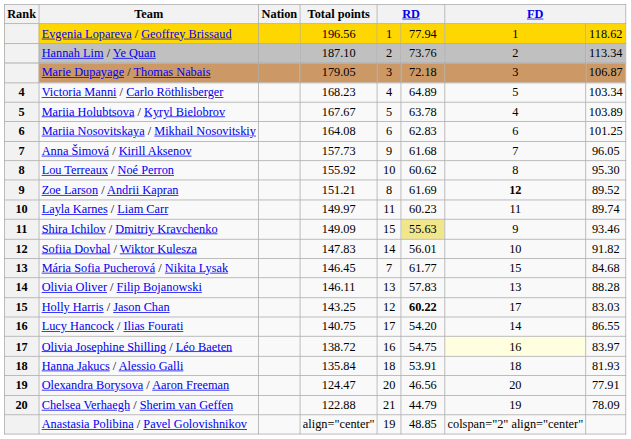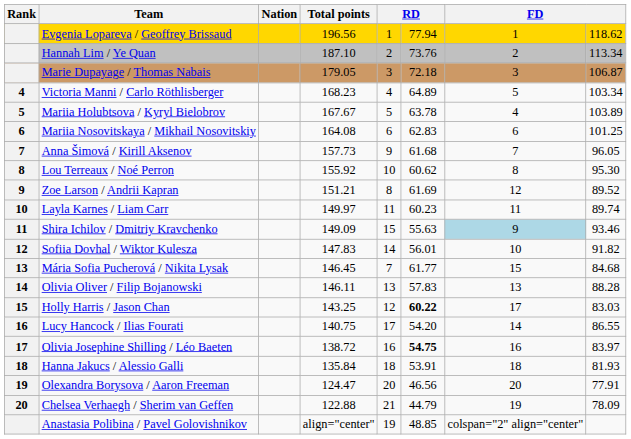(515, 190) bold -> (515, 190) normal
(423, 229) khaki background -> (423, 229) no background
(515, 229) no background -> (515, 229) lightblue background
(423, 346) normal -> (423, 346) bold
(515, 346) lightyellow background -> (515, 346) no background
